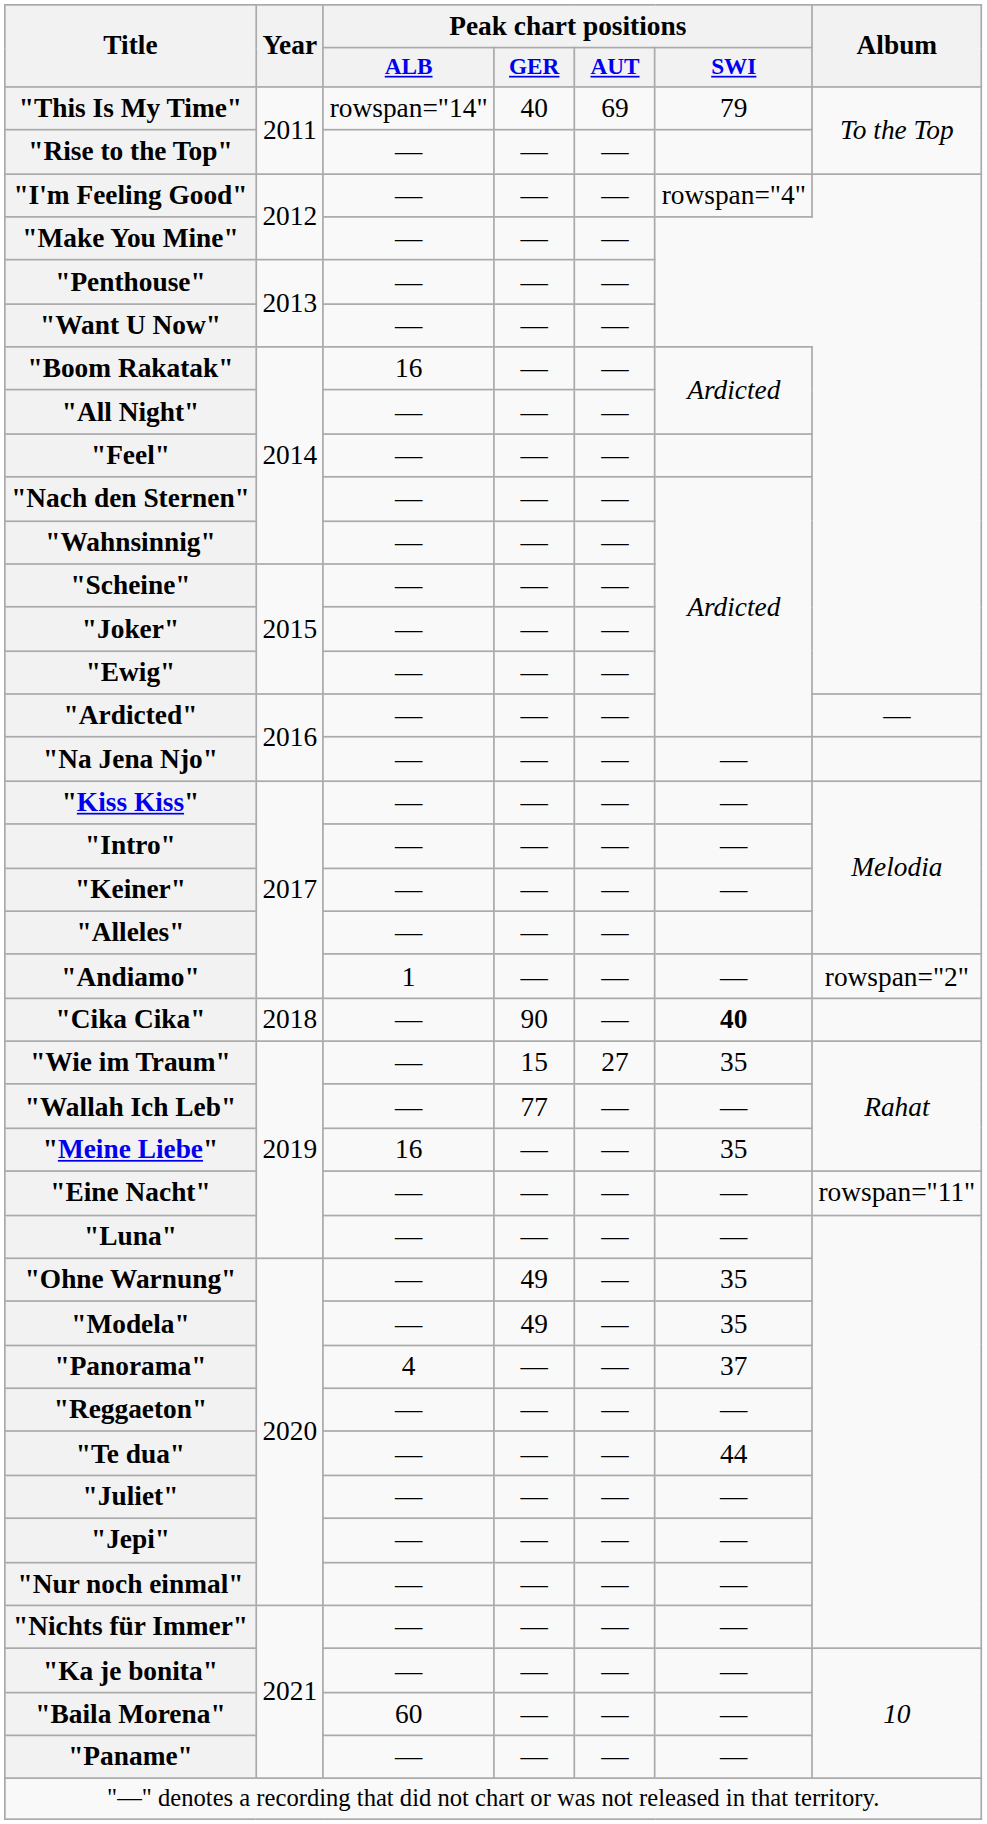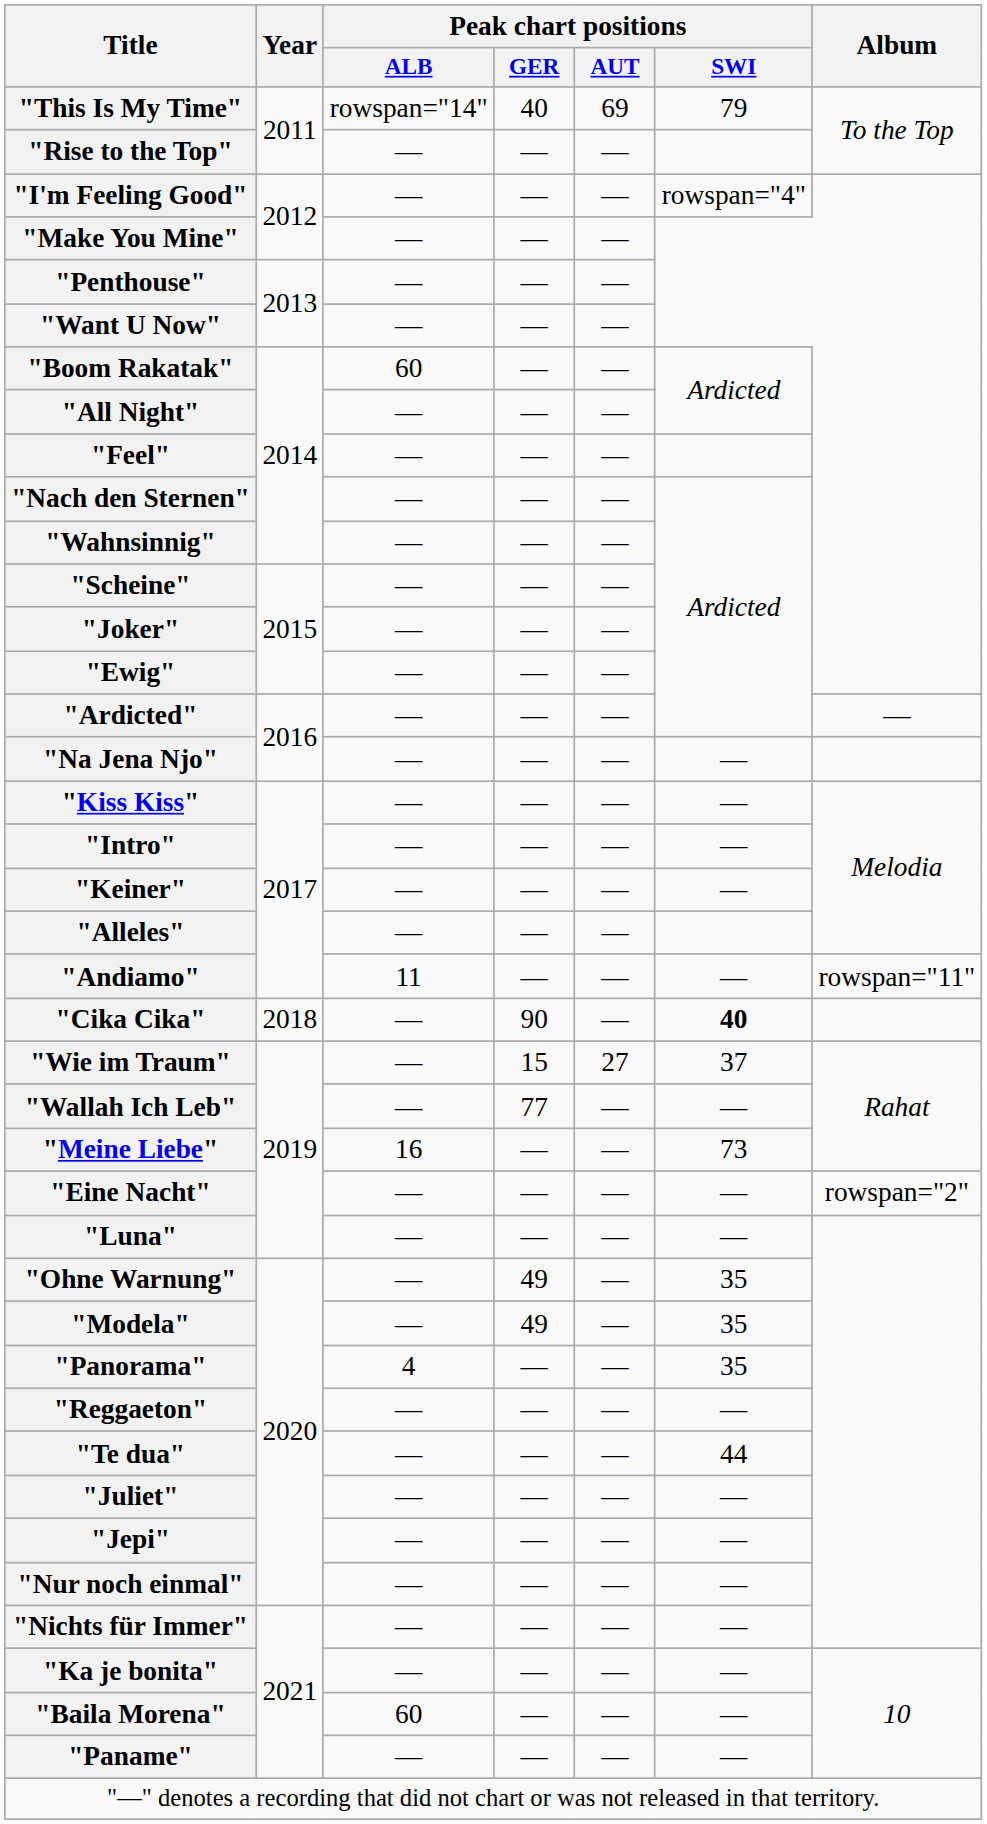(409, 368) 16 -> (409, 368) 60
(409, 975) 1 -> (409, 975) 11
(897, 975) rowspan="2" -> (897, 975) rowspan="11"
(734, 1062) 35 -> (734, 1062) 37
(734, 1149) 35 -> (734, 1149) 73
(897, 1192) rowspan="11" -> (897, 1192) rowspan="2"
(734, 1366) 37 -> (734, 1366) 35
